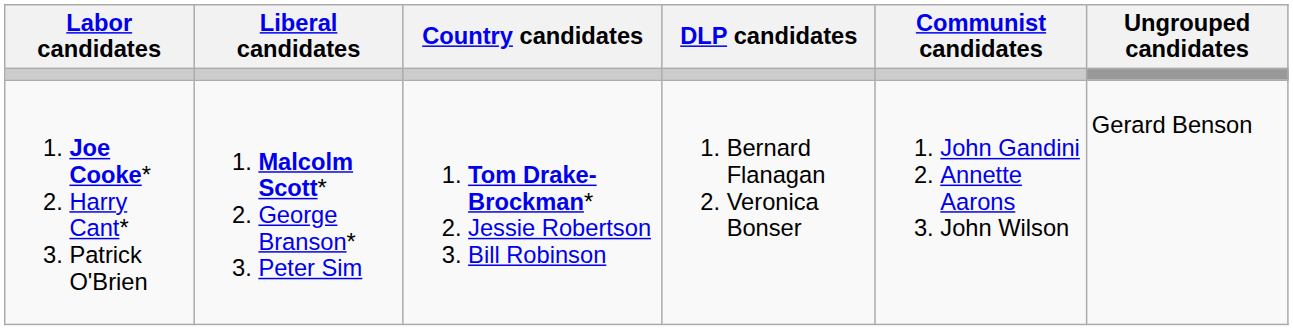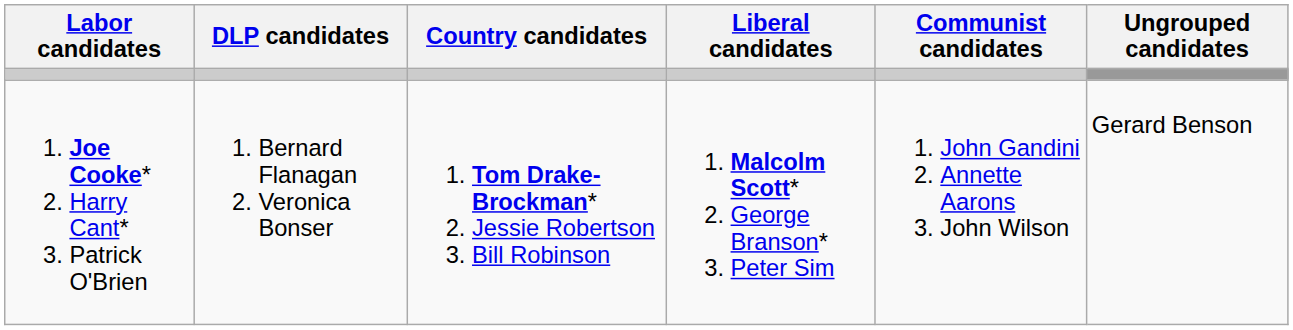columns swapped: (299, 36) <-> (769, 36)
